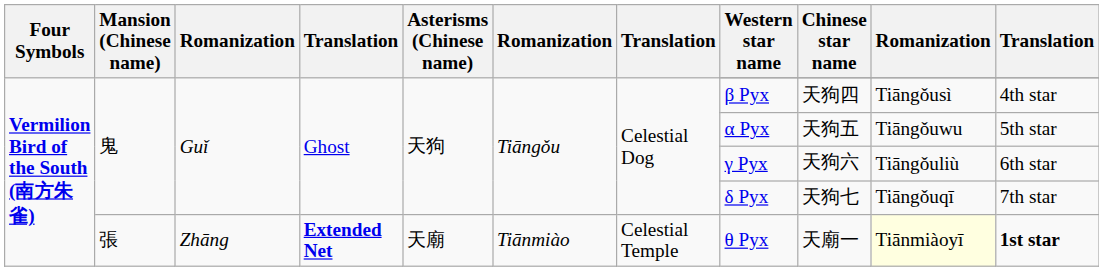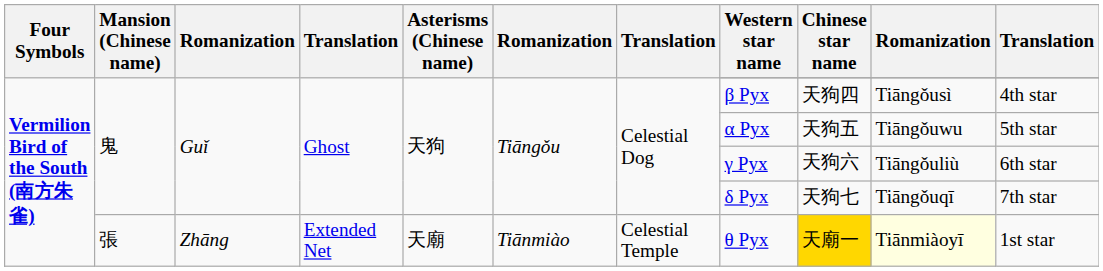(343, 240) bold -> (340, 240) normal
(830, 239) no background -> (830, 239) gold background
(1030, 240) bold -> (1027, 240) normal
